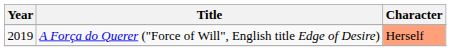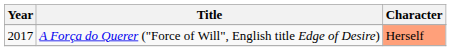(20, 35) 2019 -> (20, 35) 2017
